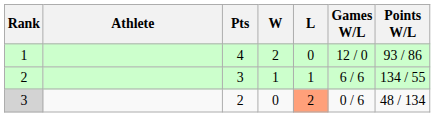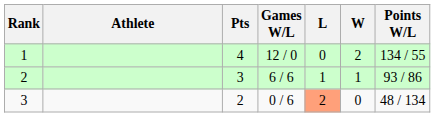columns swapped: (275, 24) <-> (352, 24)
(403, 55) 93 / 86 -> (403, 55) 134 / 55
(403, 78) 134 / 55 -> (403, 78) 93 / 86
(24, 101) lightgrey background -> (24, 101) no background
